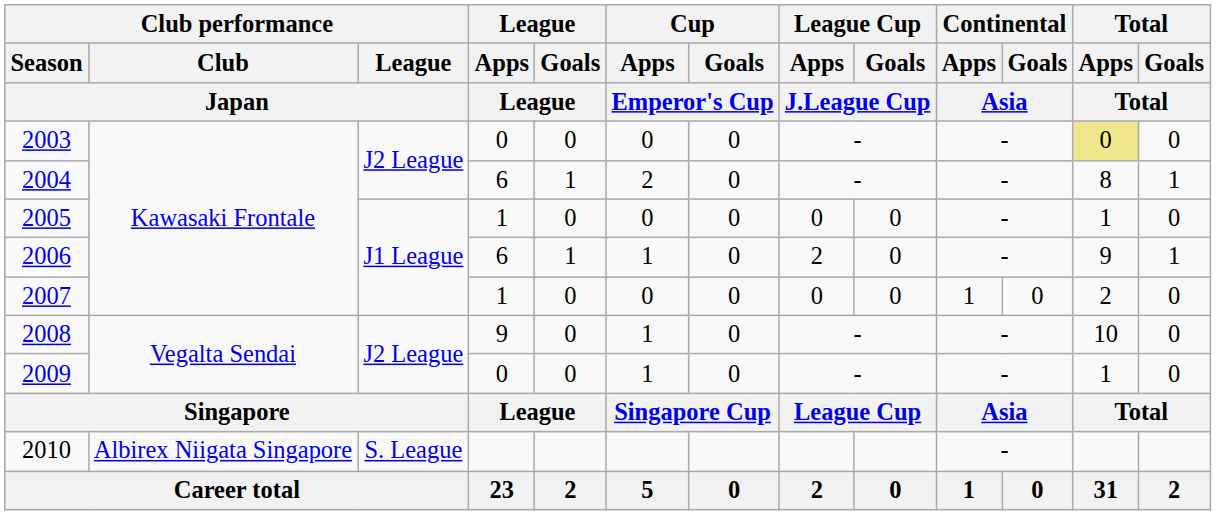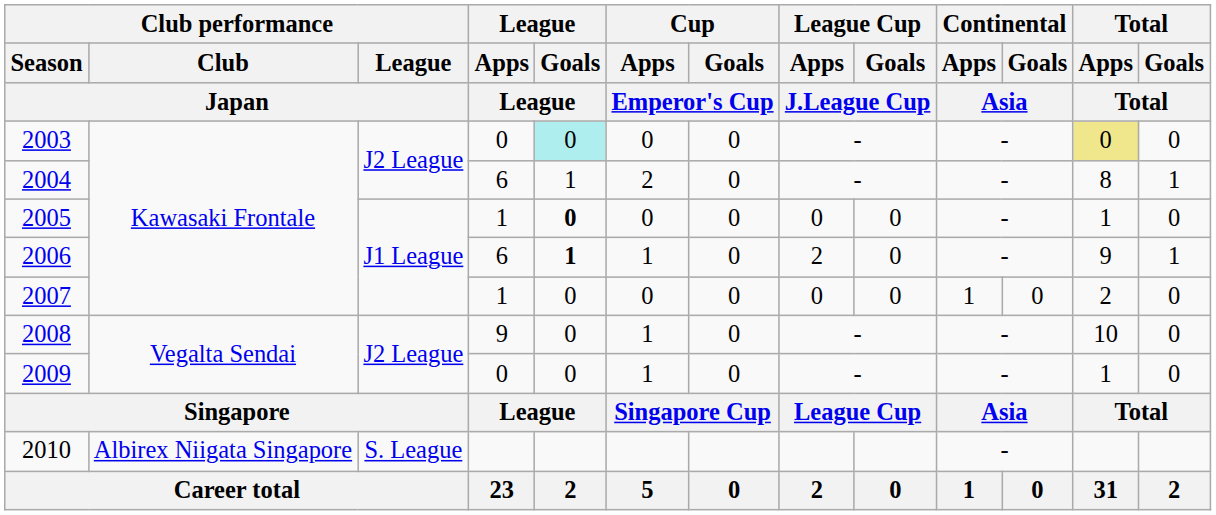(570, 140) no background -> (570, 140) paleturquoise background
(570, 218) normal -> (570, 218) bold
(570, 256) normal -> (570, 256) bold
